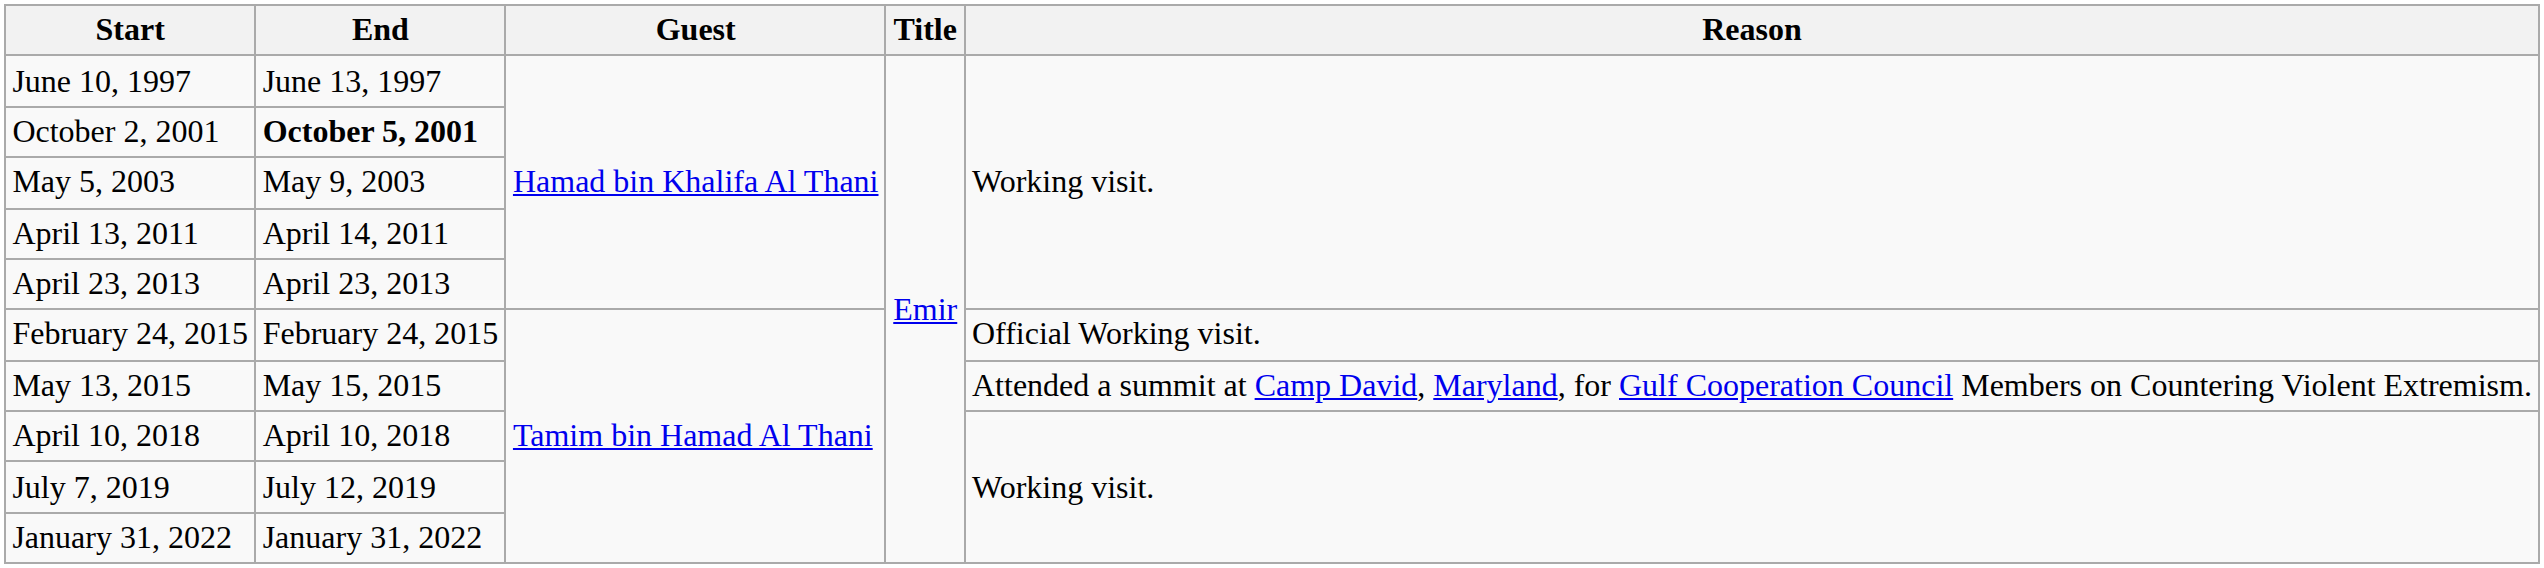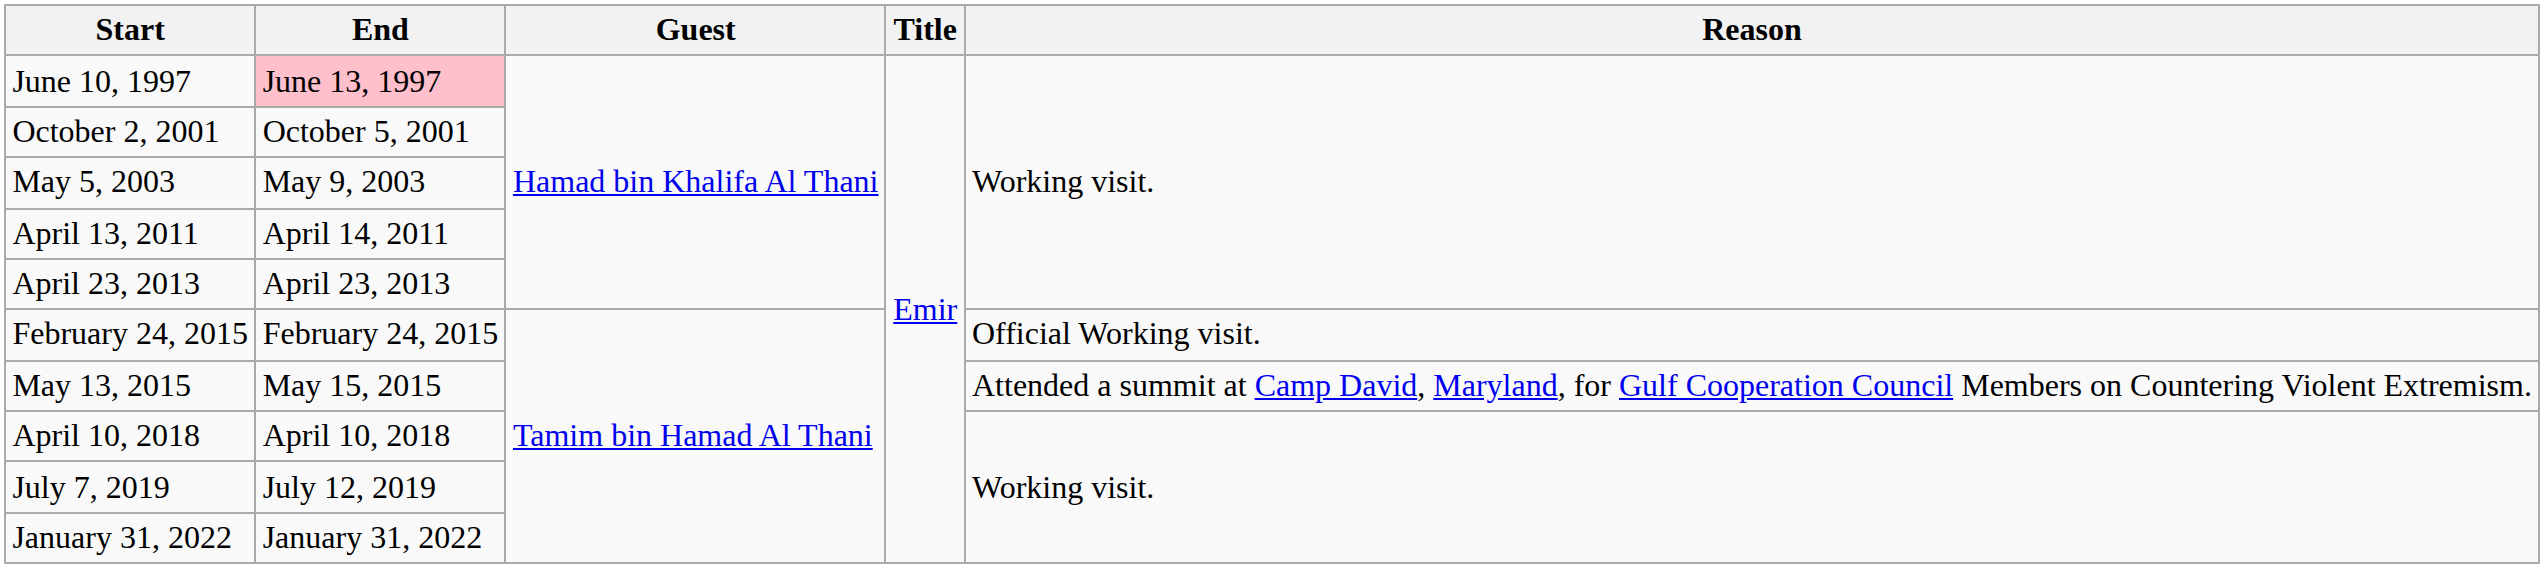(352, 80) no background -> (352, 80) pink background
(370, 131) bold -> (366, 131) normal
